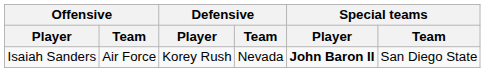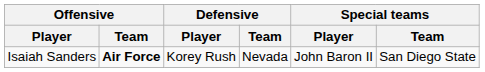(129, 57) normal -> (131, 57) bold
(332, 57) bold -> (334, 57) normal
